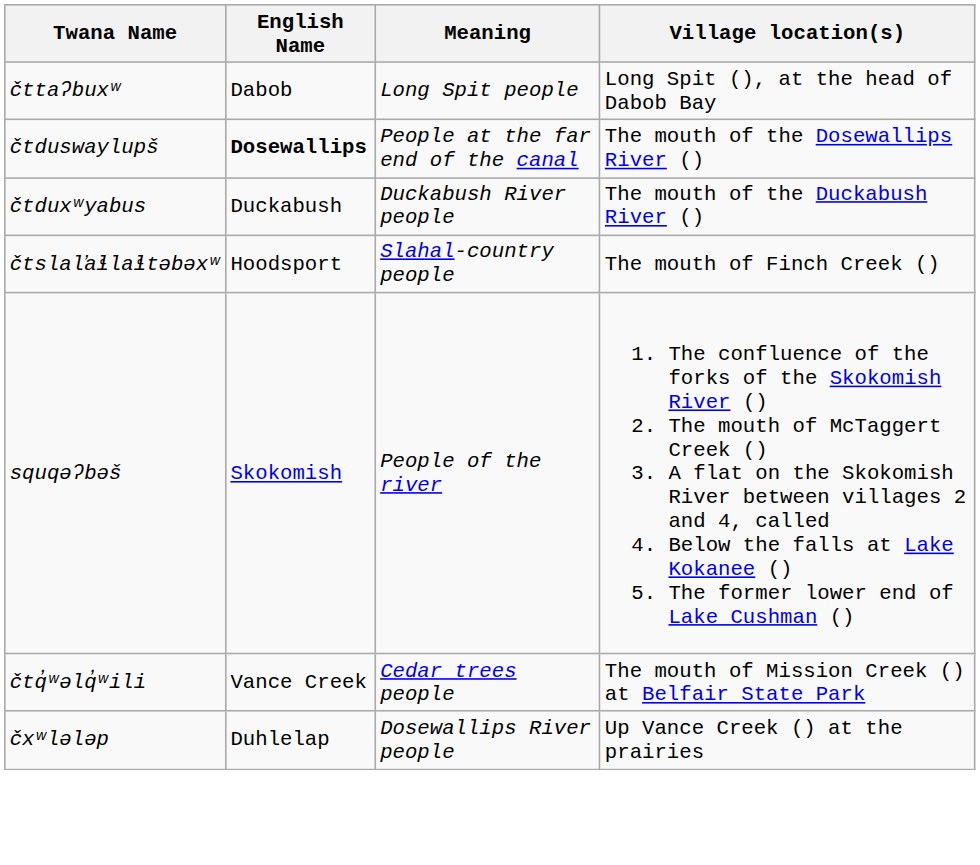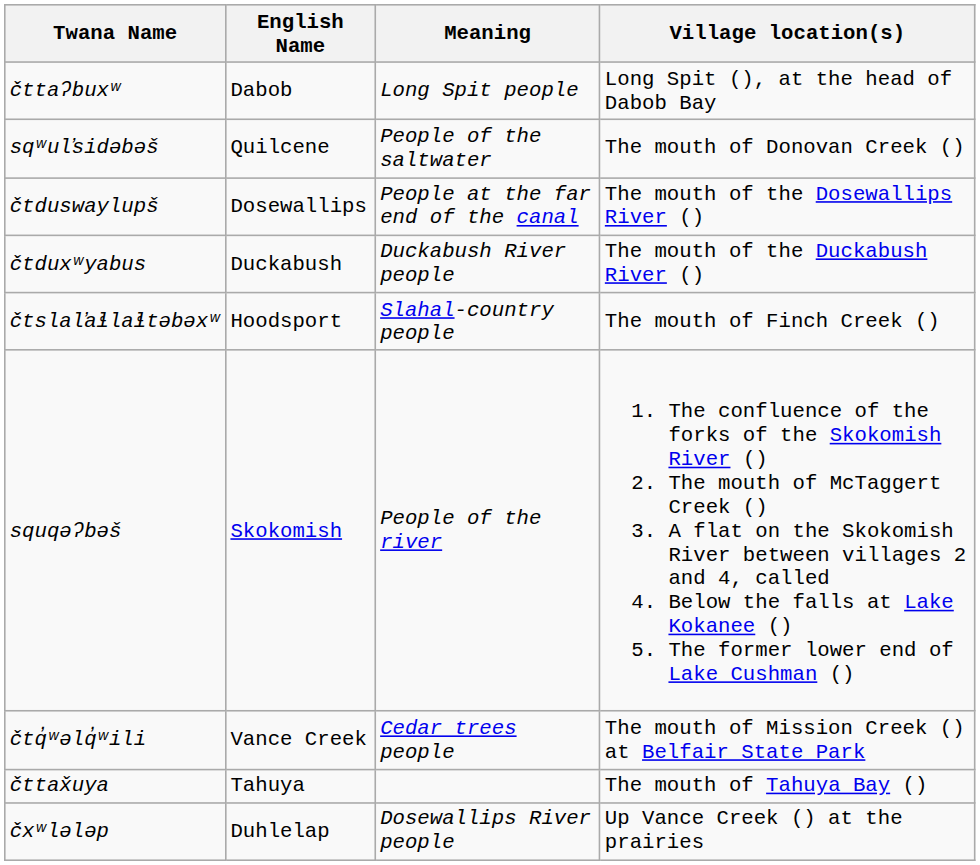+ row: (84, 149)
(299, 149) bold -> (299, 206) normal
+ row: (59, 786)
